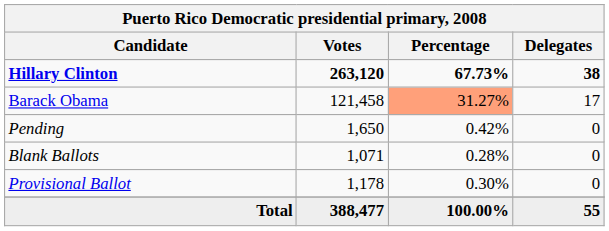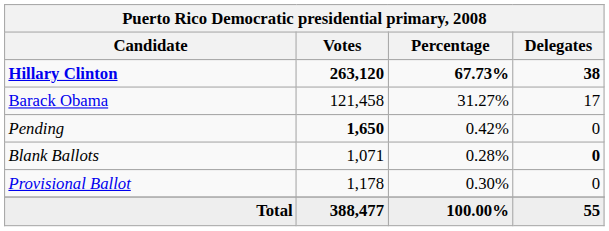(483, 101) lightsalmon background -> (483, 101) no background
(365, 128) normal -> (365, 128) bold
(596, 156) normal -> (596, 156) bold
